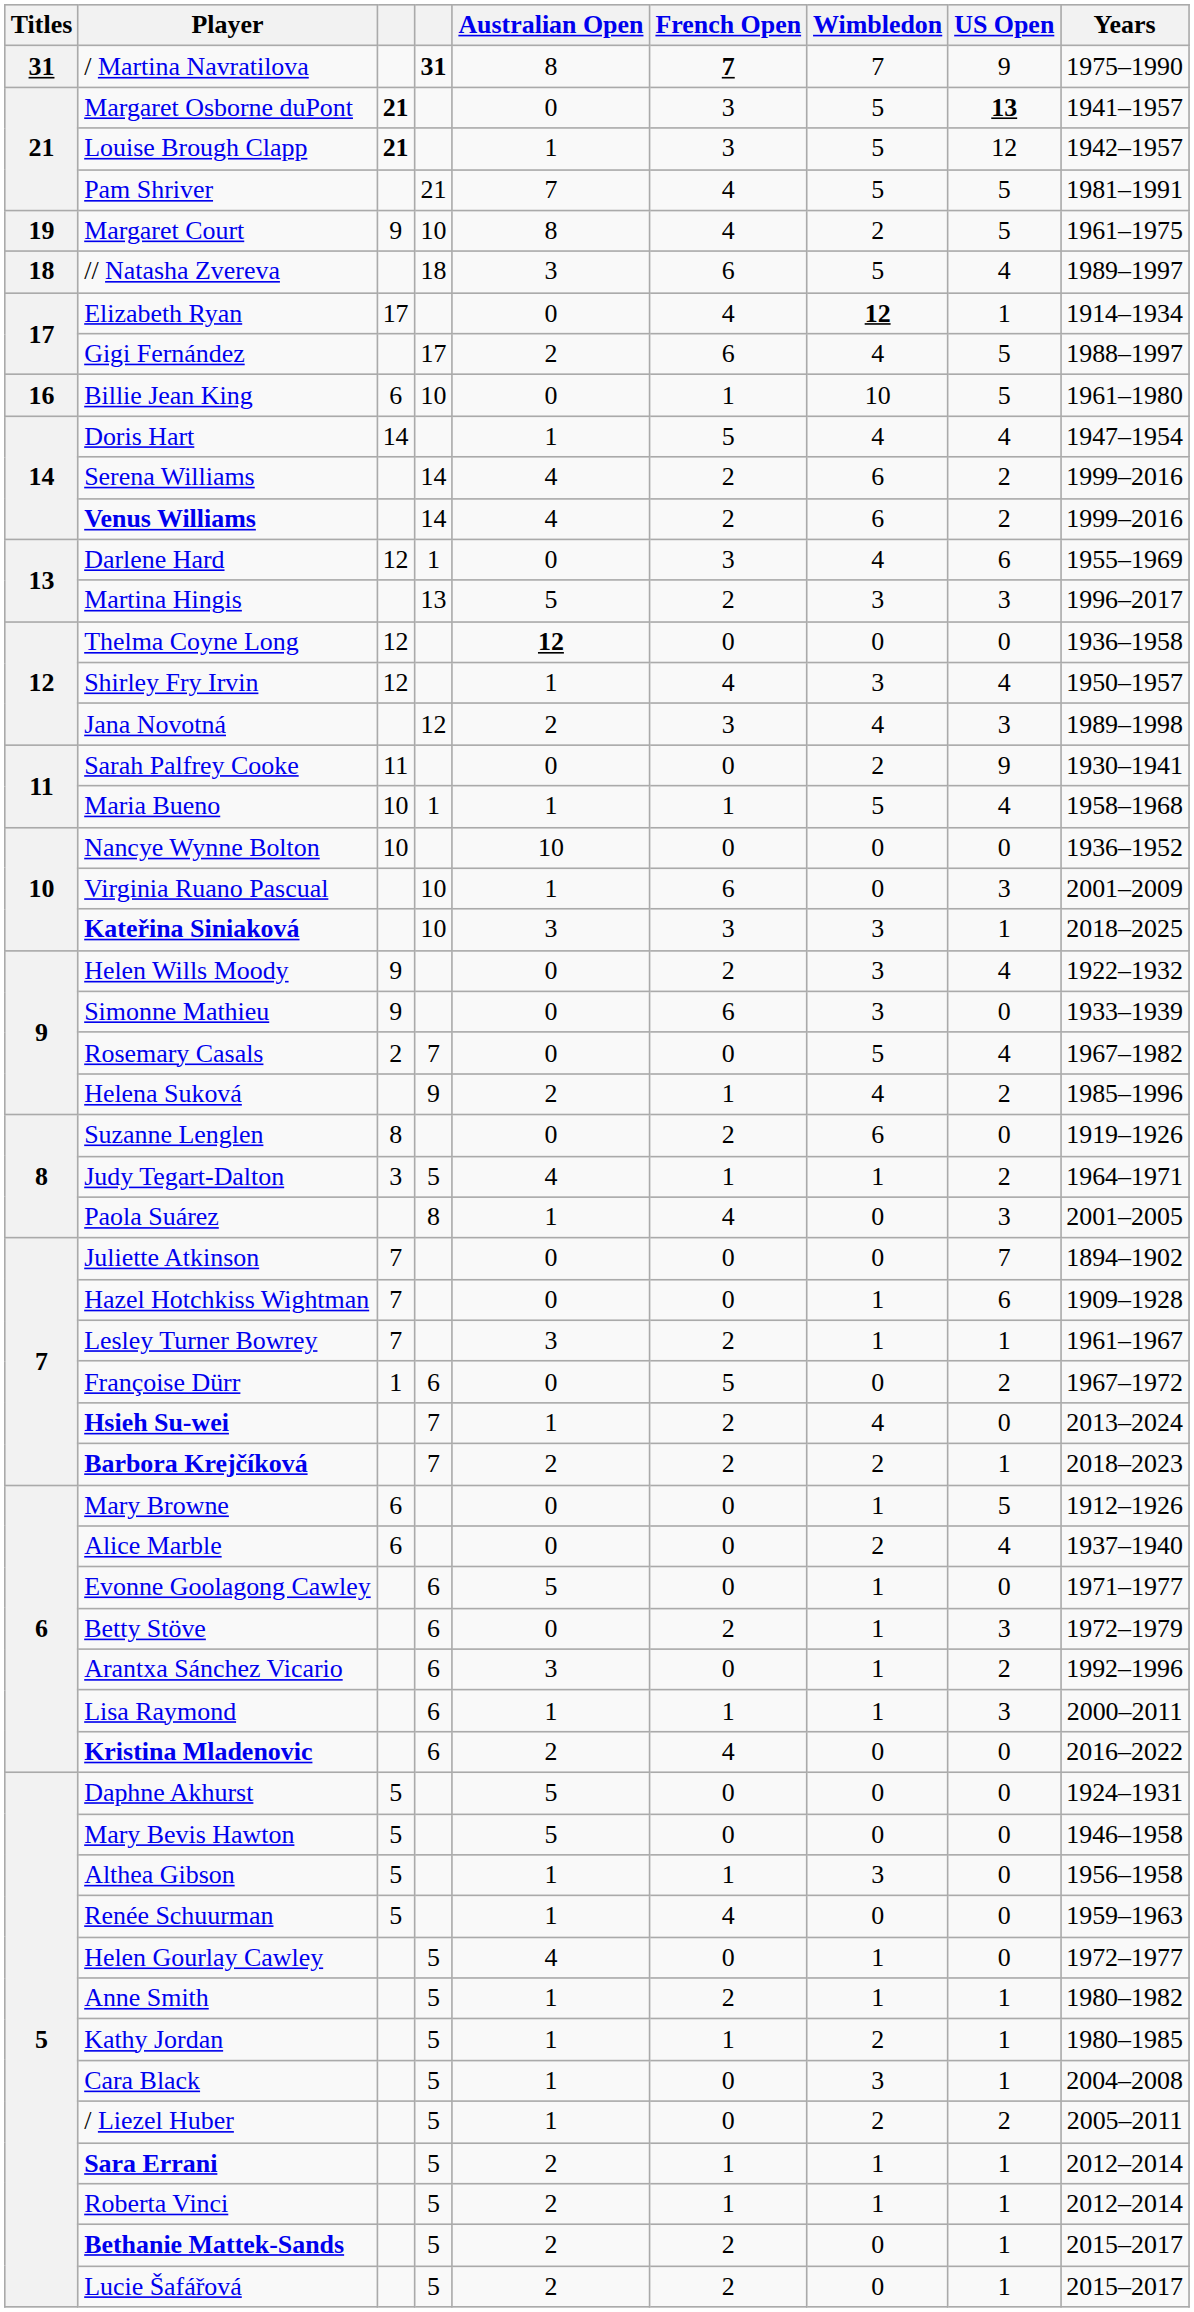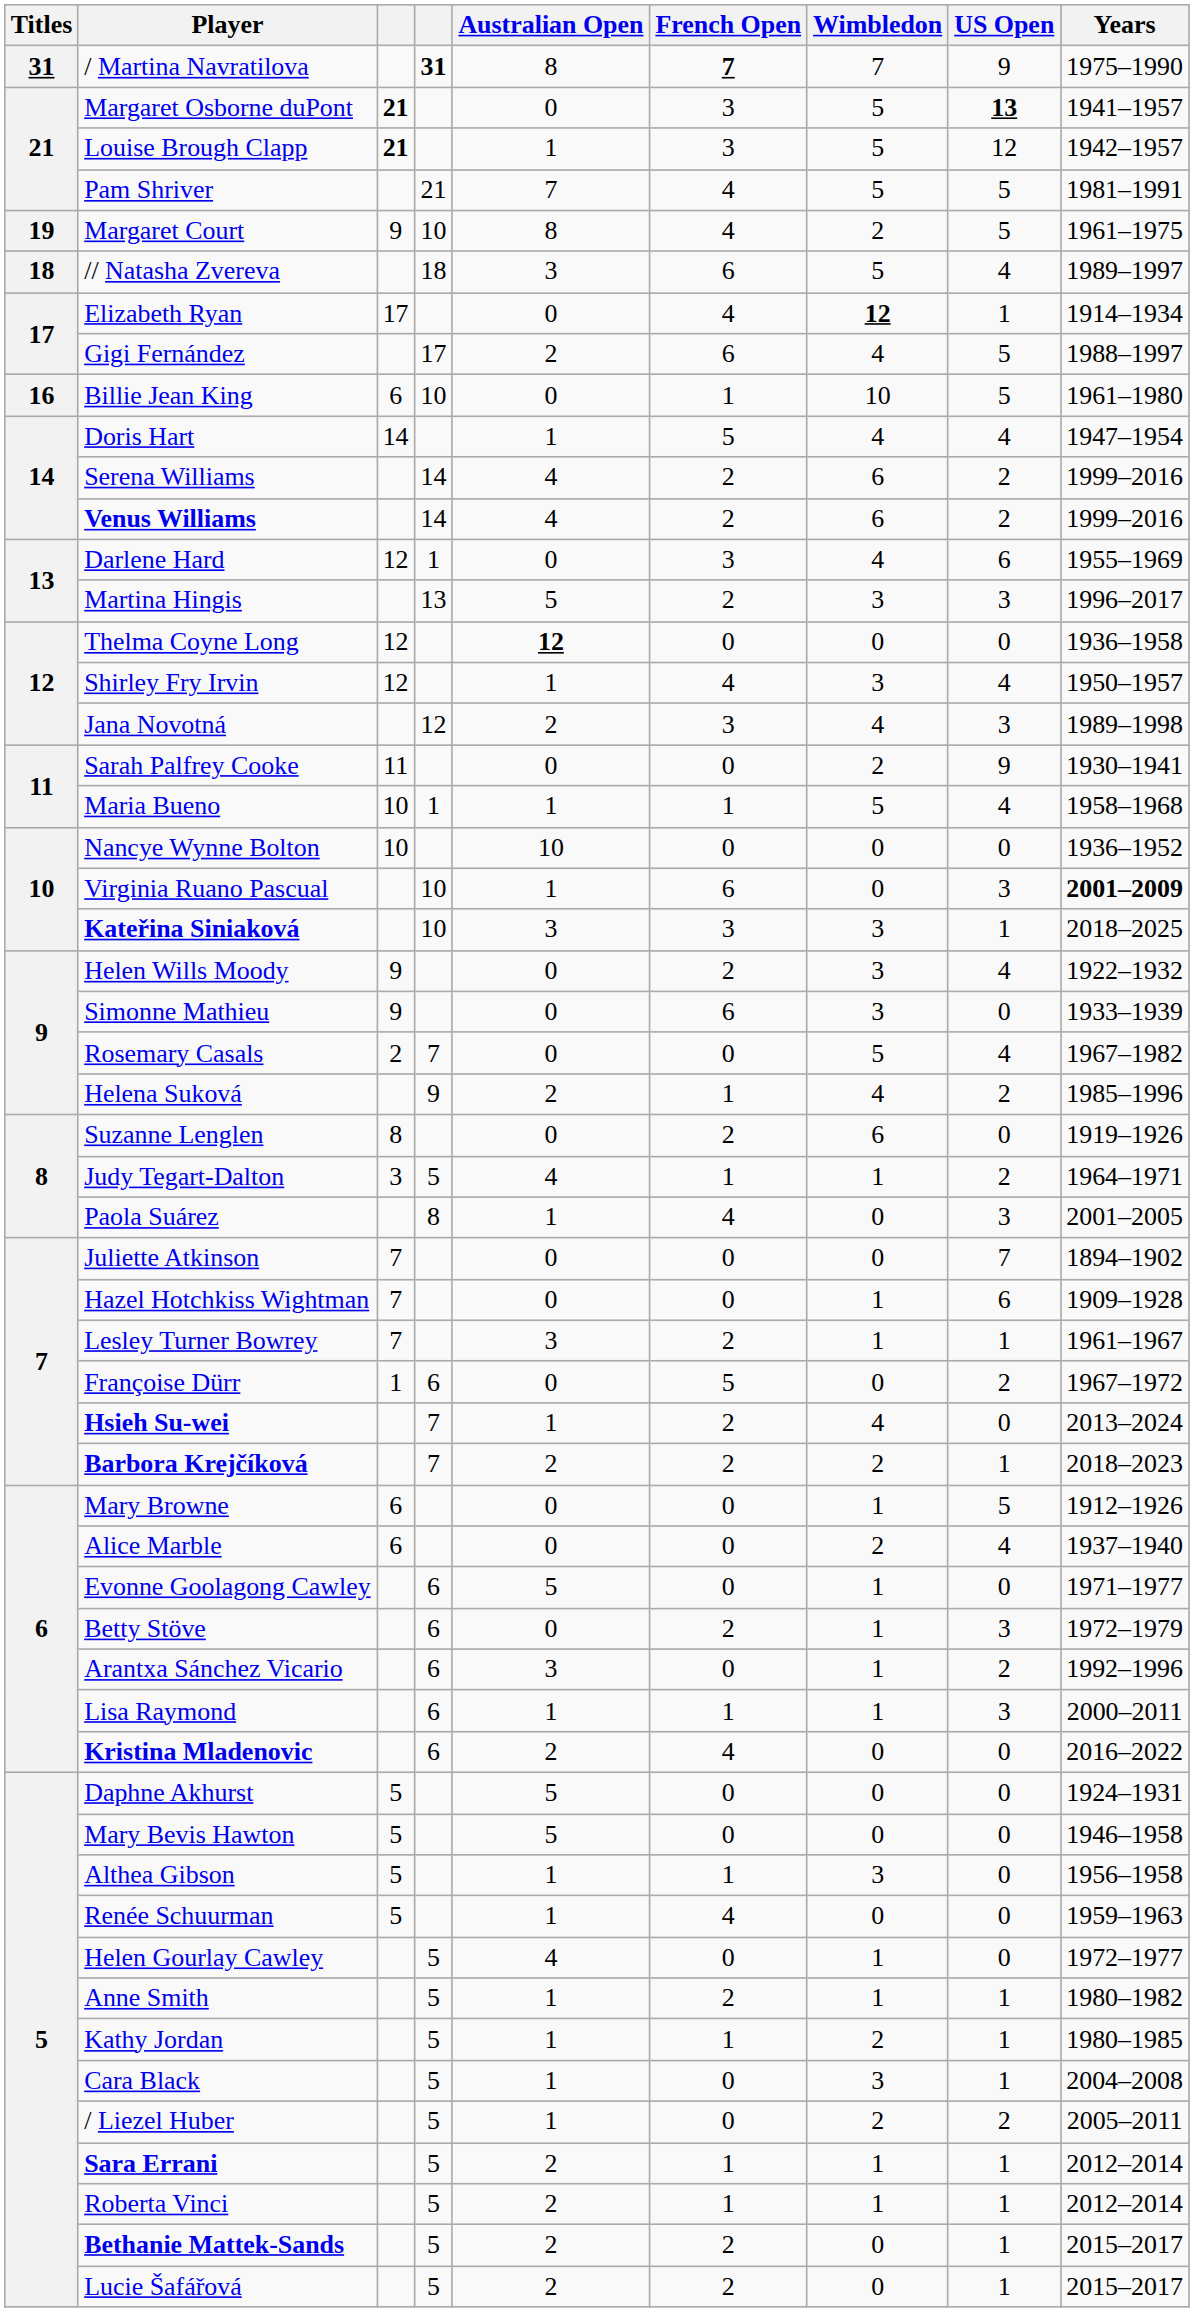(1125, 888) normal -> (1125, 888) bold
